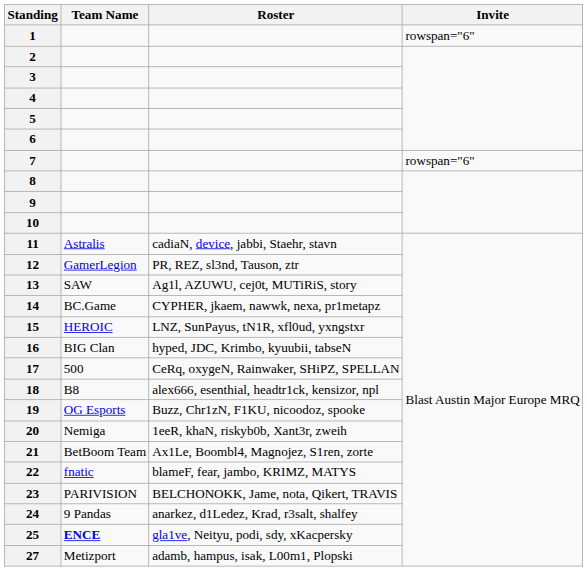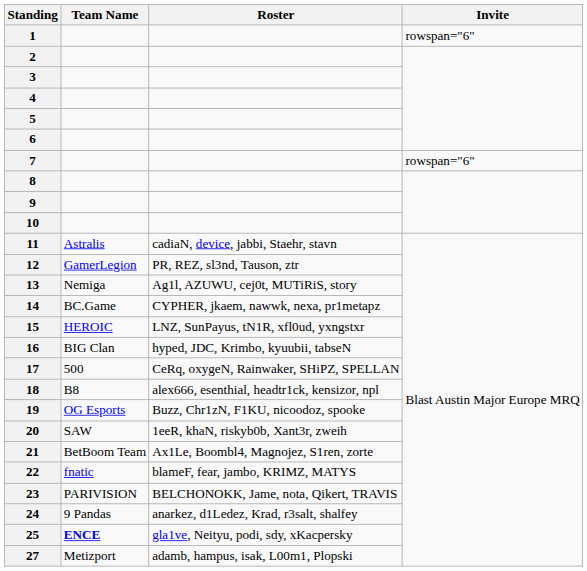(78, 285) SAW -> (85, 285) Nemiga
(85, 431) Nemiga -> (78, 431) SAW
